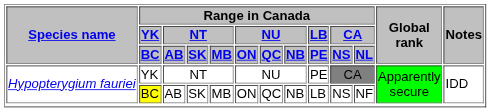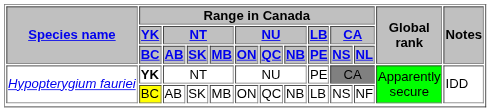(149, 74) normal -> (150, 74) bold
